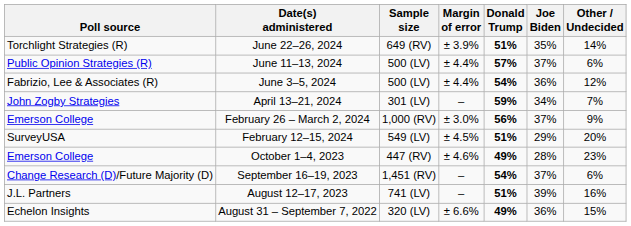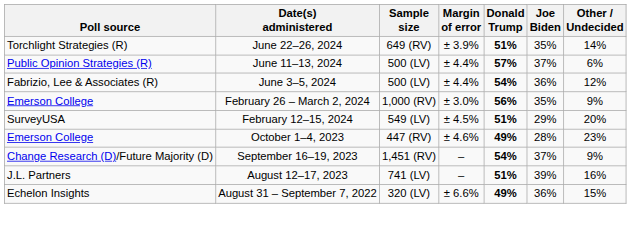- row: (297, 101)
(545, 120) 37% -> (545, 101) 35%
(595, 175) 6% -> (595, 157) 9%
